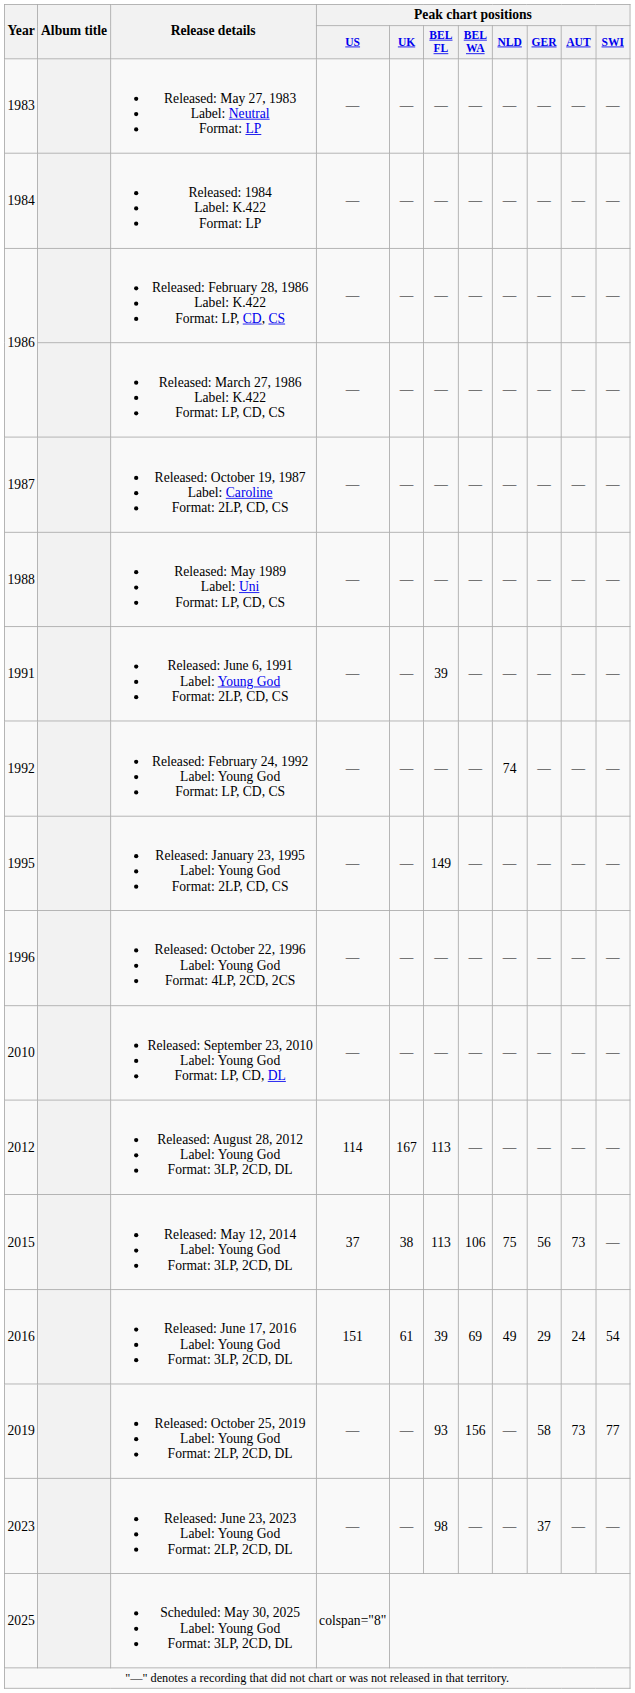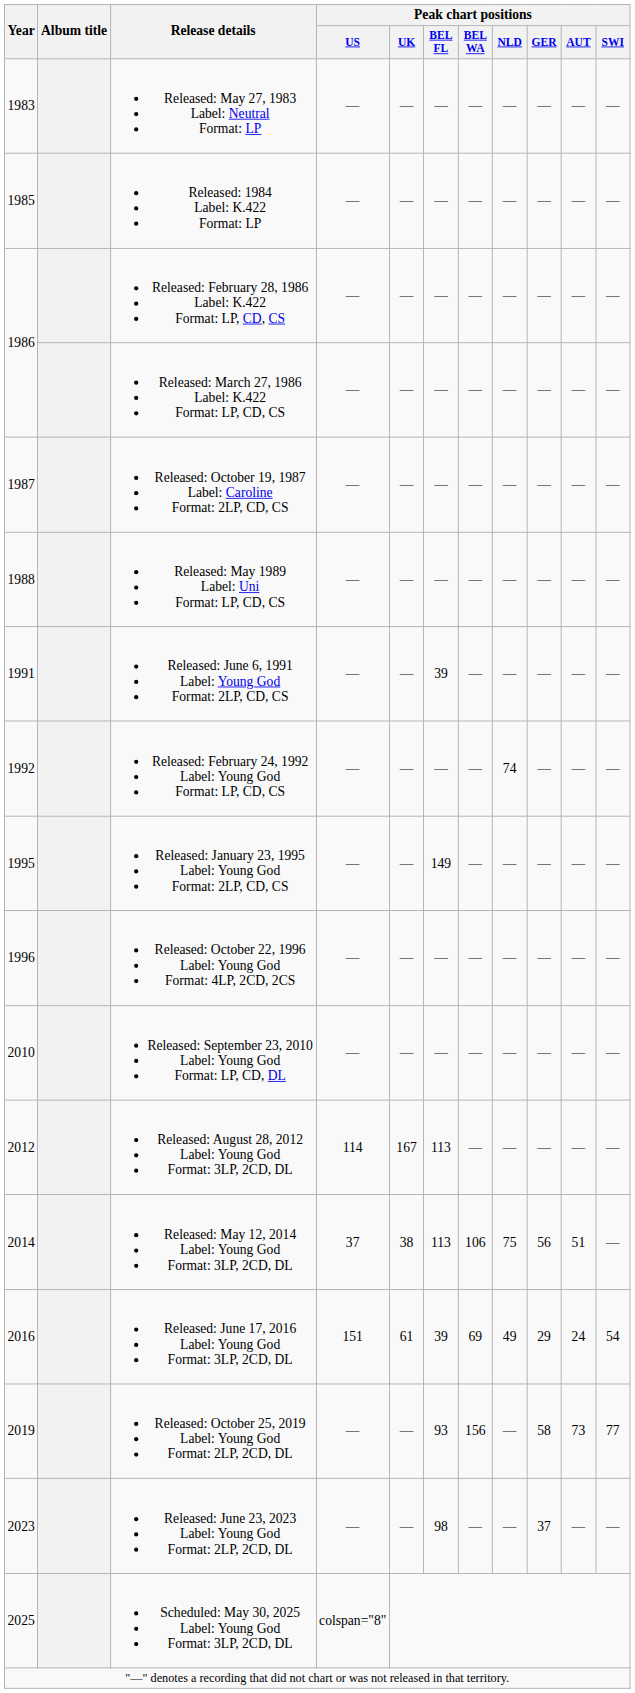(21, 200) 1984 -> (21, 200) 1985
(21, 1242) 2015 -> (21, 1242) 2014
(578, 1242) 73 -> (578, 1242) 51
